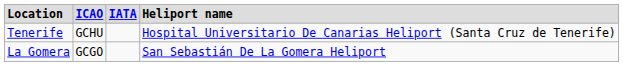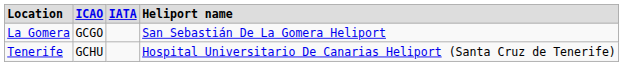rows swapped: (39, 52) <-> (35, 33)
